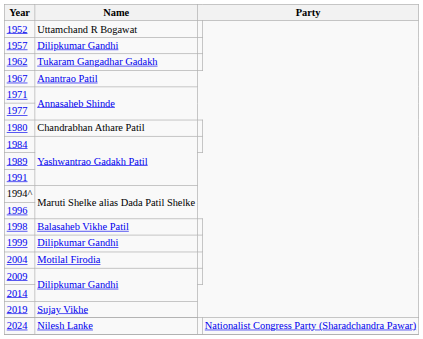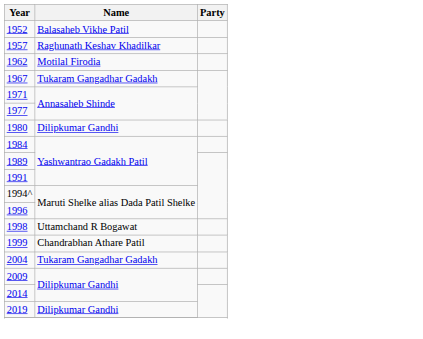(87, 29) Uttamchand R Bogawat -> (83, 29) Balasaheb Vikhe Patil
(78, 45) Dilipkumar Gandhi -> (99, 45) Raghunath Keshav Khadilkar
(97, 62) Tukaram Gangadhar Gadakh -> (69, 62) Motilal Firodia
(67, 78) Anantrao Patil -> (97, 78) Tukaram Gangadhar Gadakh
(91, 128) Chandrabhan Athare Patil -> (78, 128) Dilipkumar Gandhi
(83, 227) Balasaheb Vikhe Patil -> (87, 227) Uttamchand R Bogawat
(78, 243) Dilipkumar Gandhi -> (91, 243) Chandrabhan Athare Patil
(69, 260) Motilal Firodia -> (97, 260) Tukaram Gangadhar Gadakh
(63, 309) Sujay Vikhe -> (78, 309) Dilipkumar Gandhi
- row: (17, 326)
